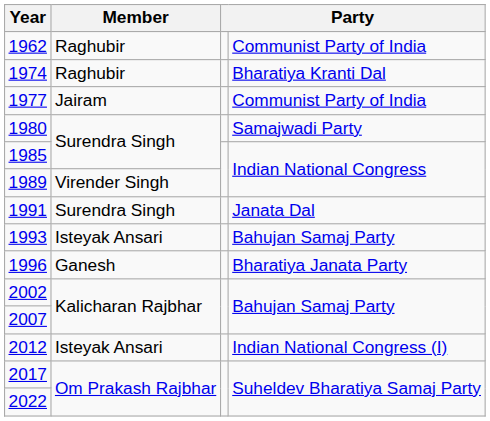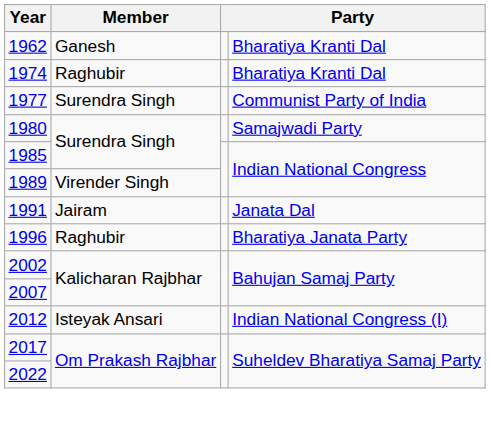(90, 45) Raghubir -> (85, 45) Ganesh
(329, 45) Communist Party of India -> (309, 45) Bharatiya Kranti Dal
(81, 100) Jairam -> (115, 100) Surendra Singh
(115, 210) Surendra Singh -> (81, 210) Jairam
- row: (28, 237)
(85, 264) Ganesh -> (90, 237) Raghubir
